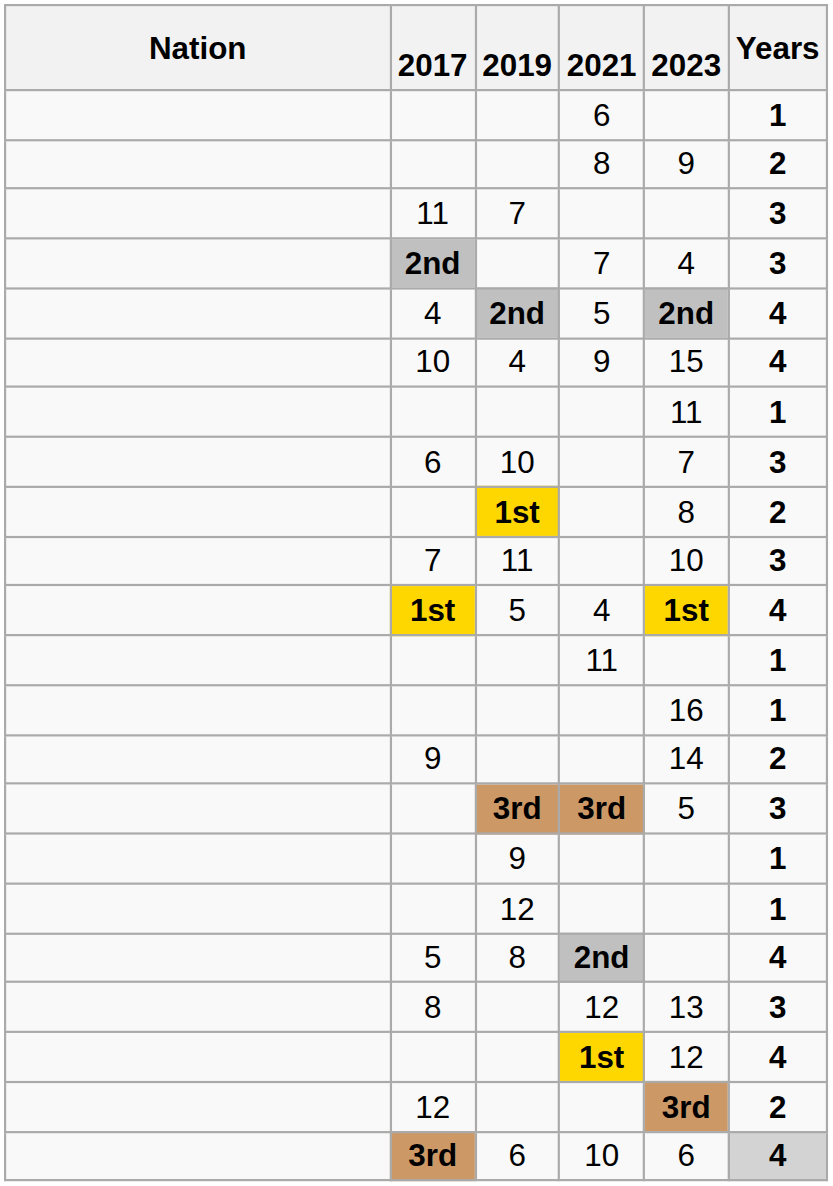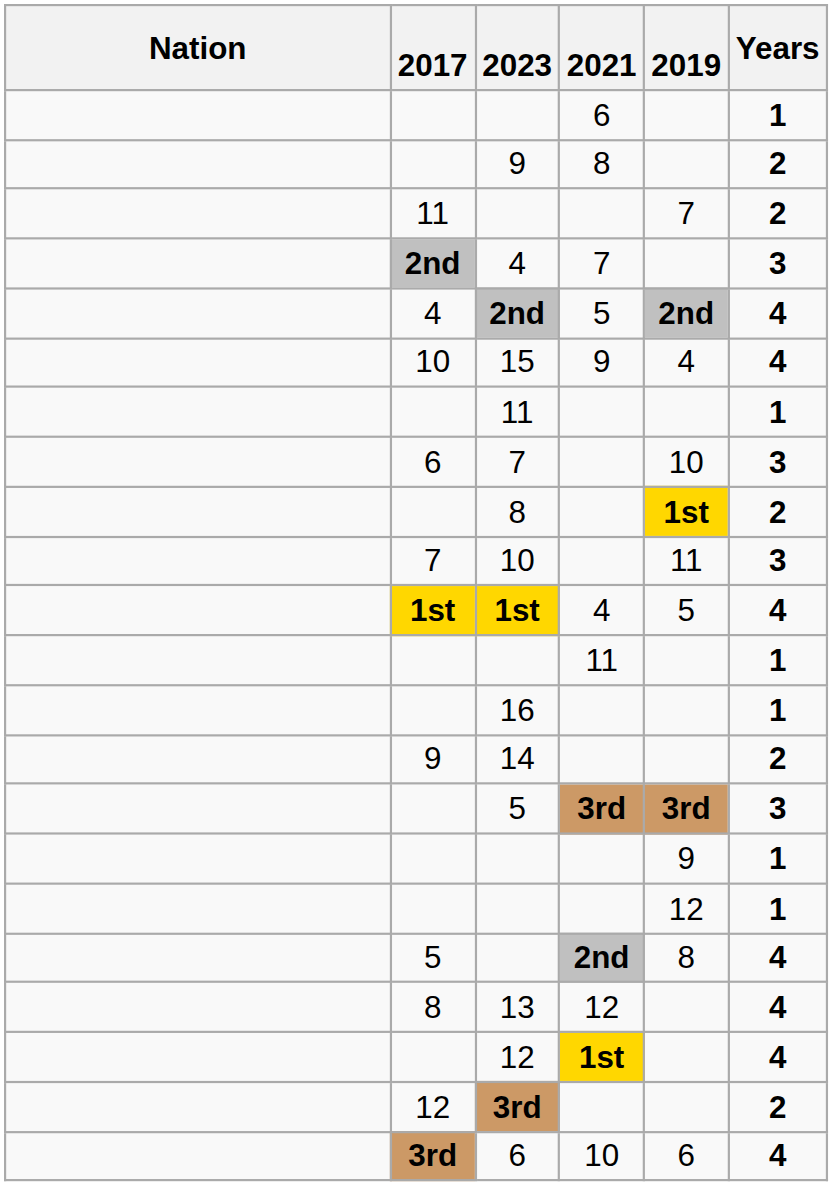columns swapped: (517, 65) <-> (686, 65)
(778, 214) 3 -> (778, 214) 2
(778, 1007) 3 -> (778, 1007) 4
(778, 1156) lightgrey background -> (778, 1156) no background
